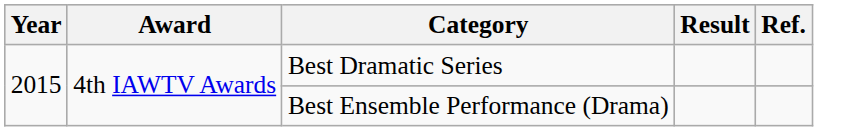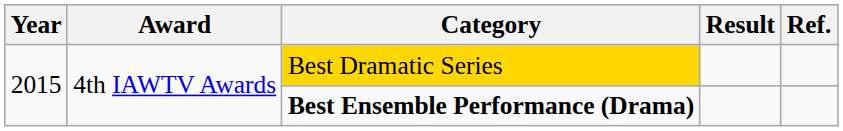(395, 65) no background -> (395, 65) gold background
(478, 105) normal -> (491, 105) bold
